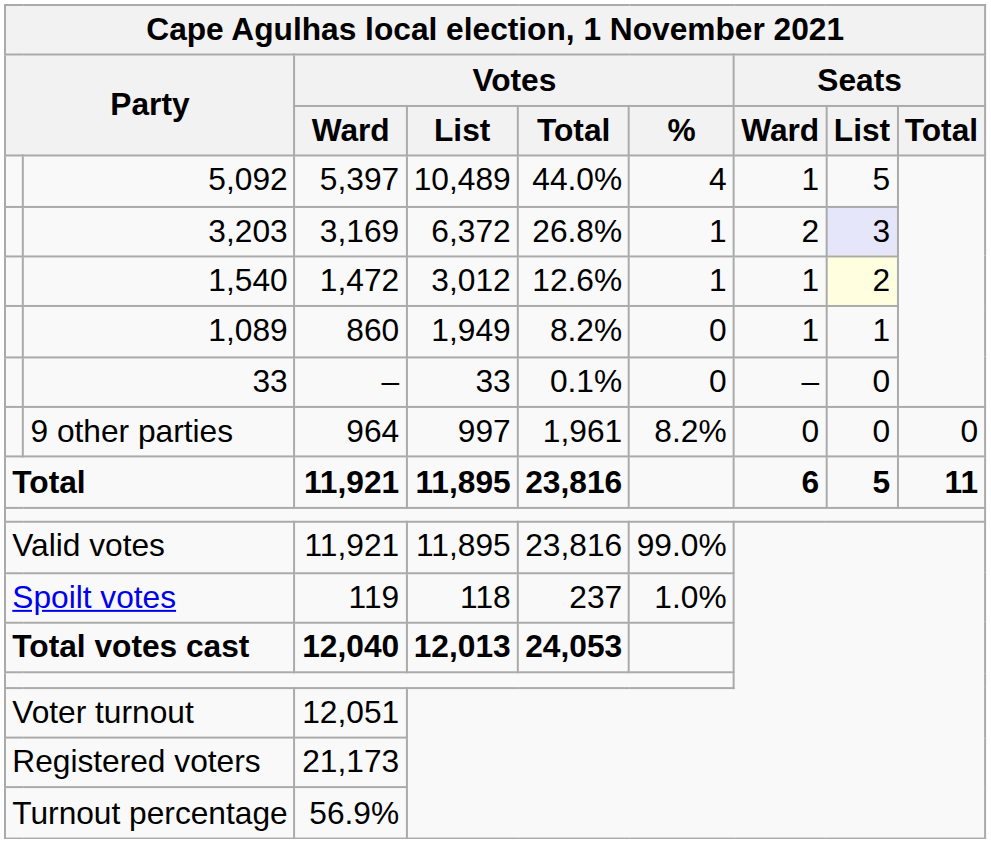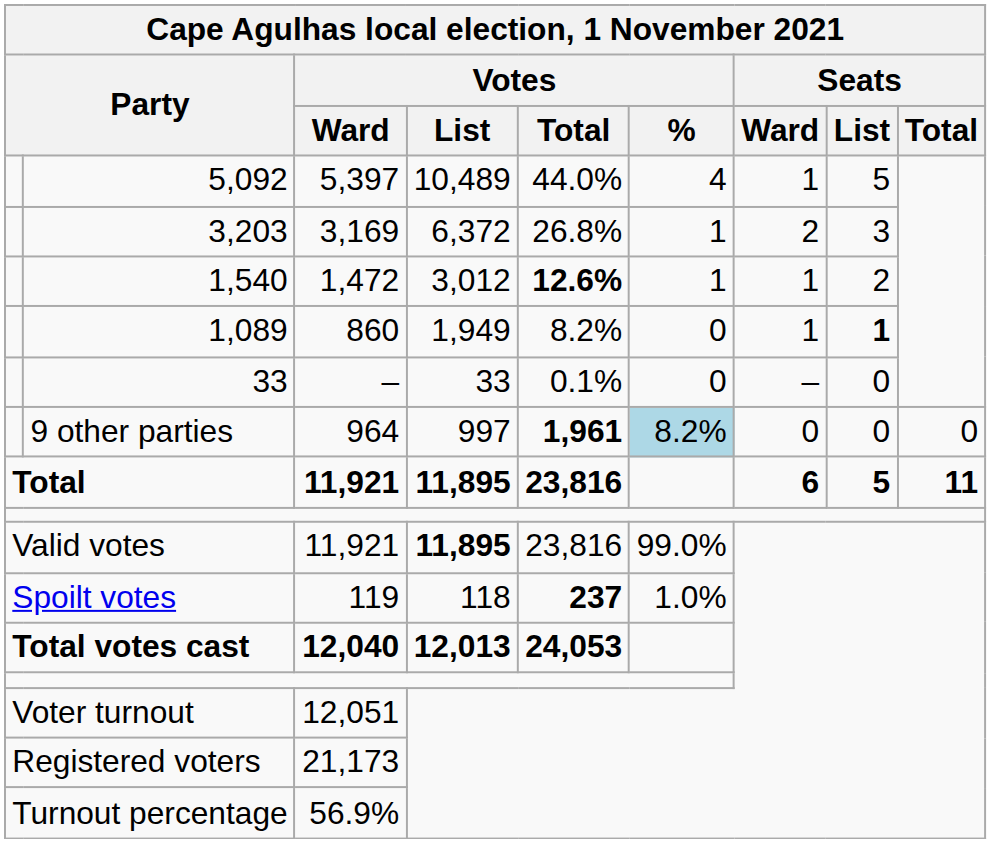(881, 230) lavender background -> (881, 230) no background
(577, 280) normal -> (577, 280) bold
(881, 280) lightyellow background -> (881, 280) no background
(881, 331) normal -> (881, 331) bold
(582, 431) normal -> (582, 431) bold
(690, 431) no background -> (690, 431) lightblue background
(463, 546) normal -> (463, 546) bold
(596, 596) normal -> (596, 596) bold
